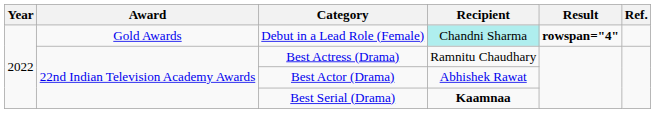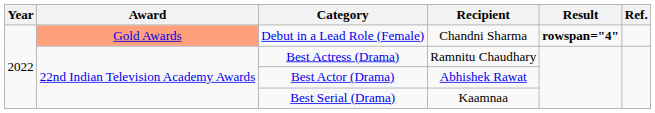(147, 35) no background -> (147, 35) lightsalmon background
(483, 35) paleturquoise background -> (483, 35) no background
(483, 98) bold -> (483, 98) normal
